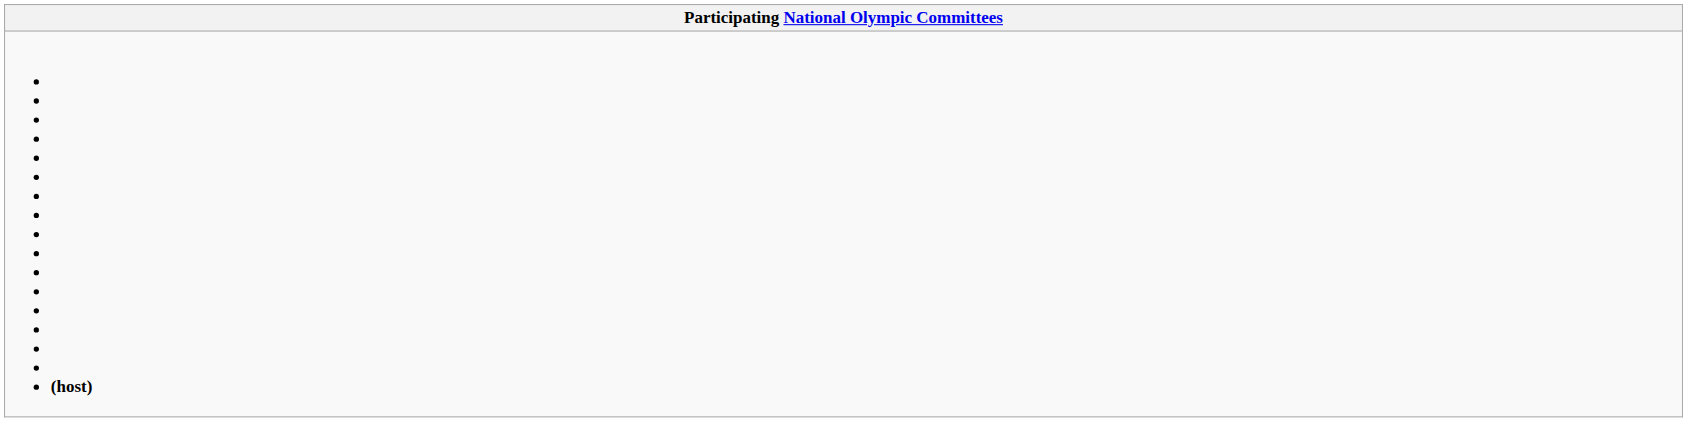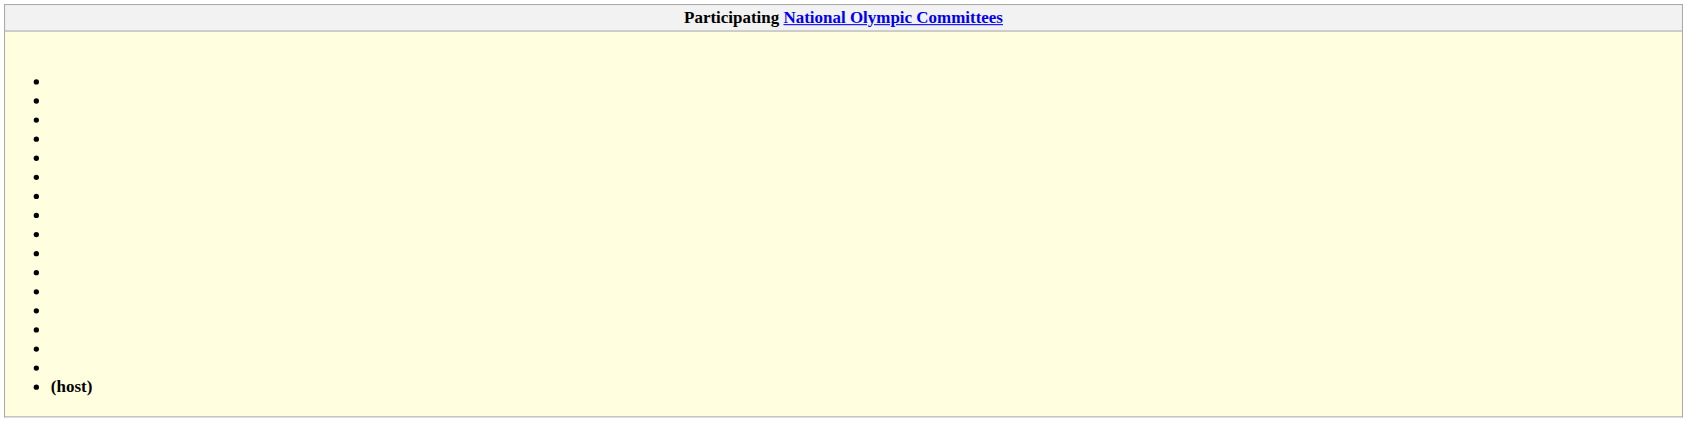(844, 234) no background -> (844, 234) lightyellow background
